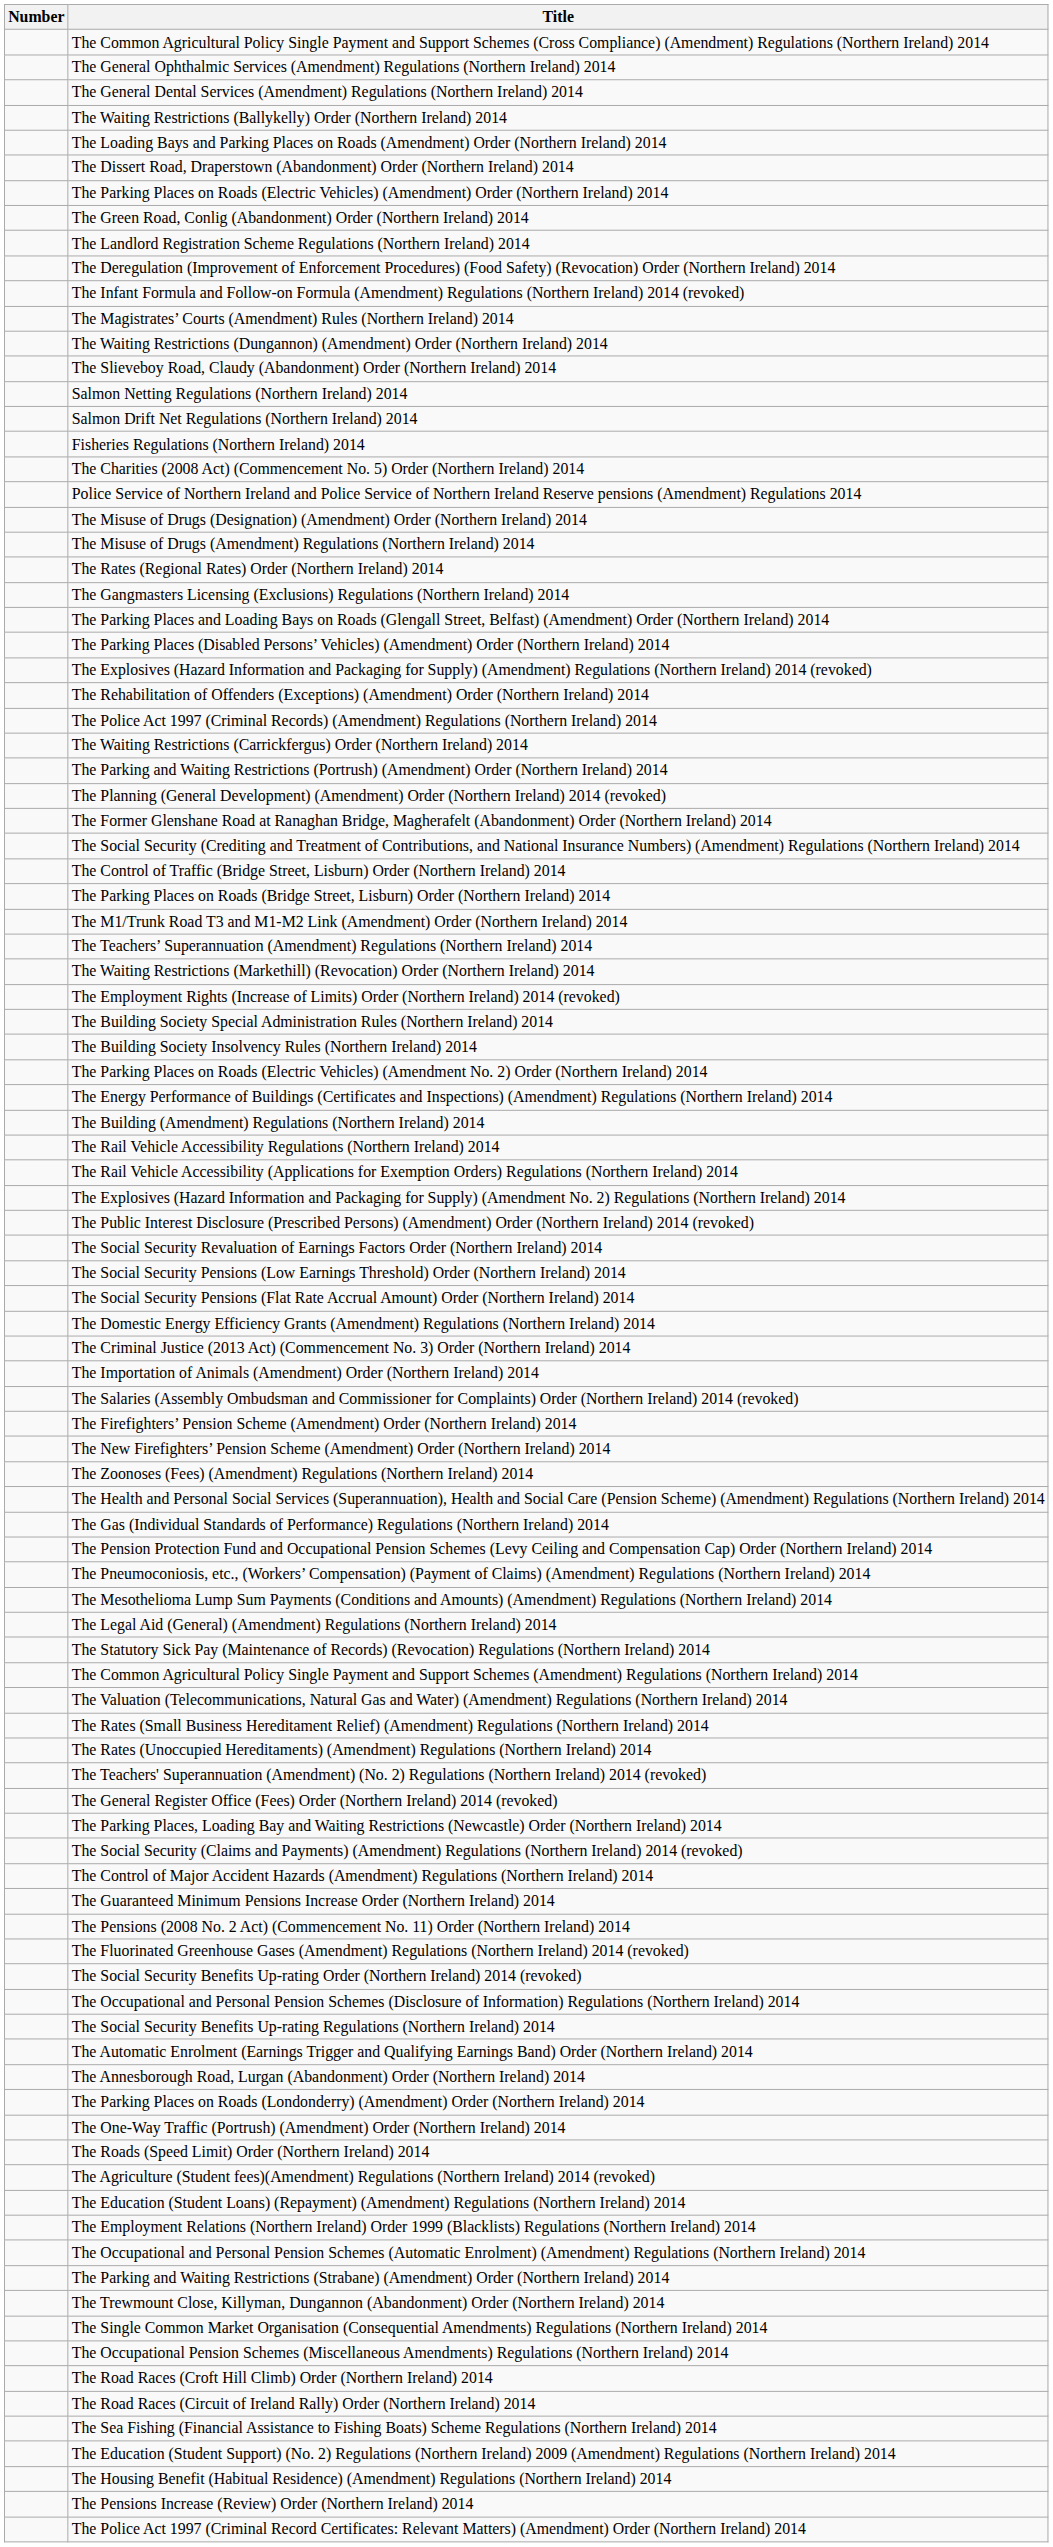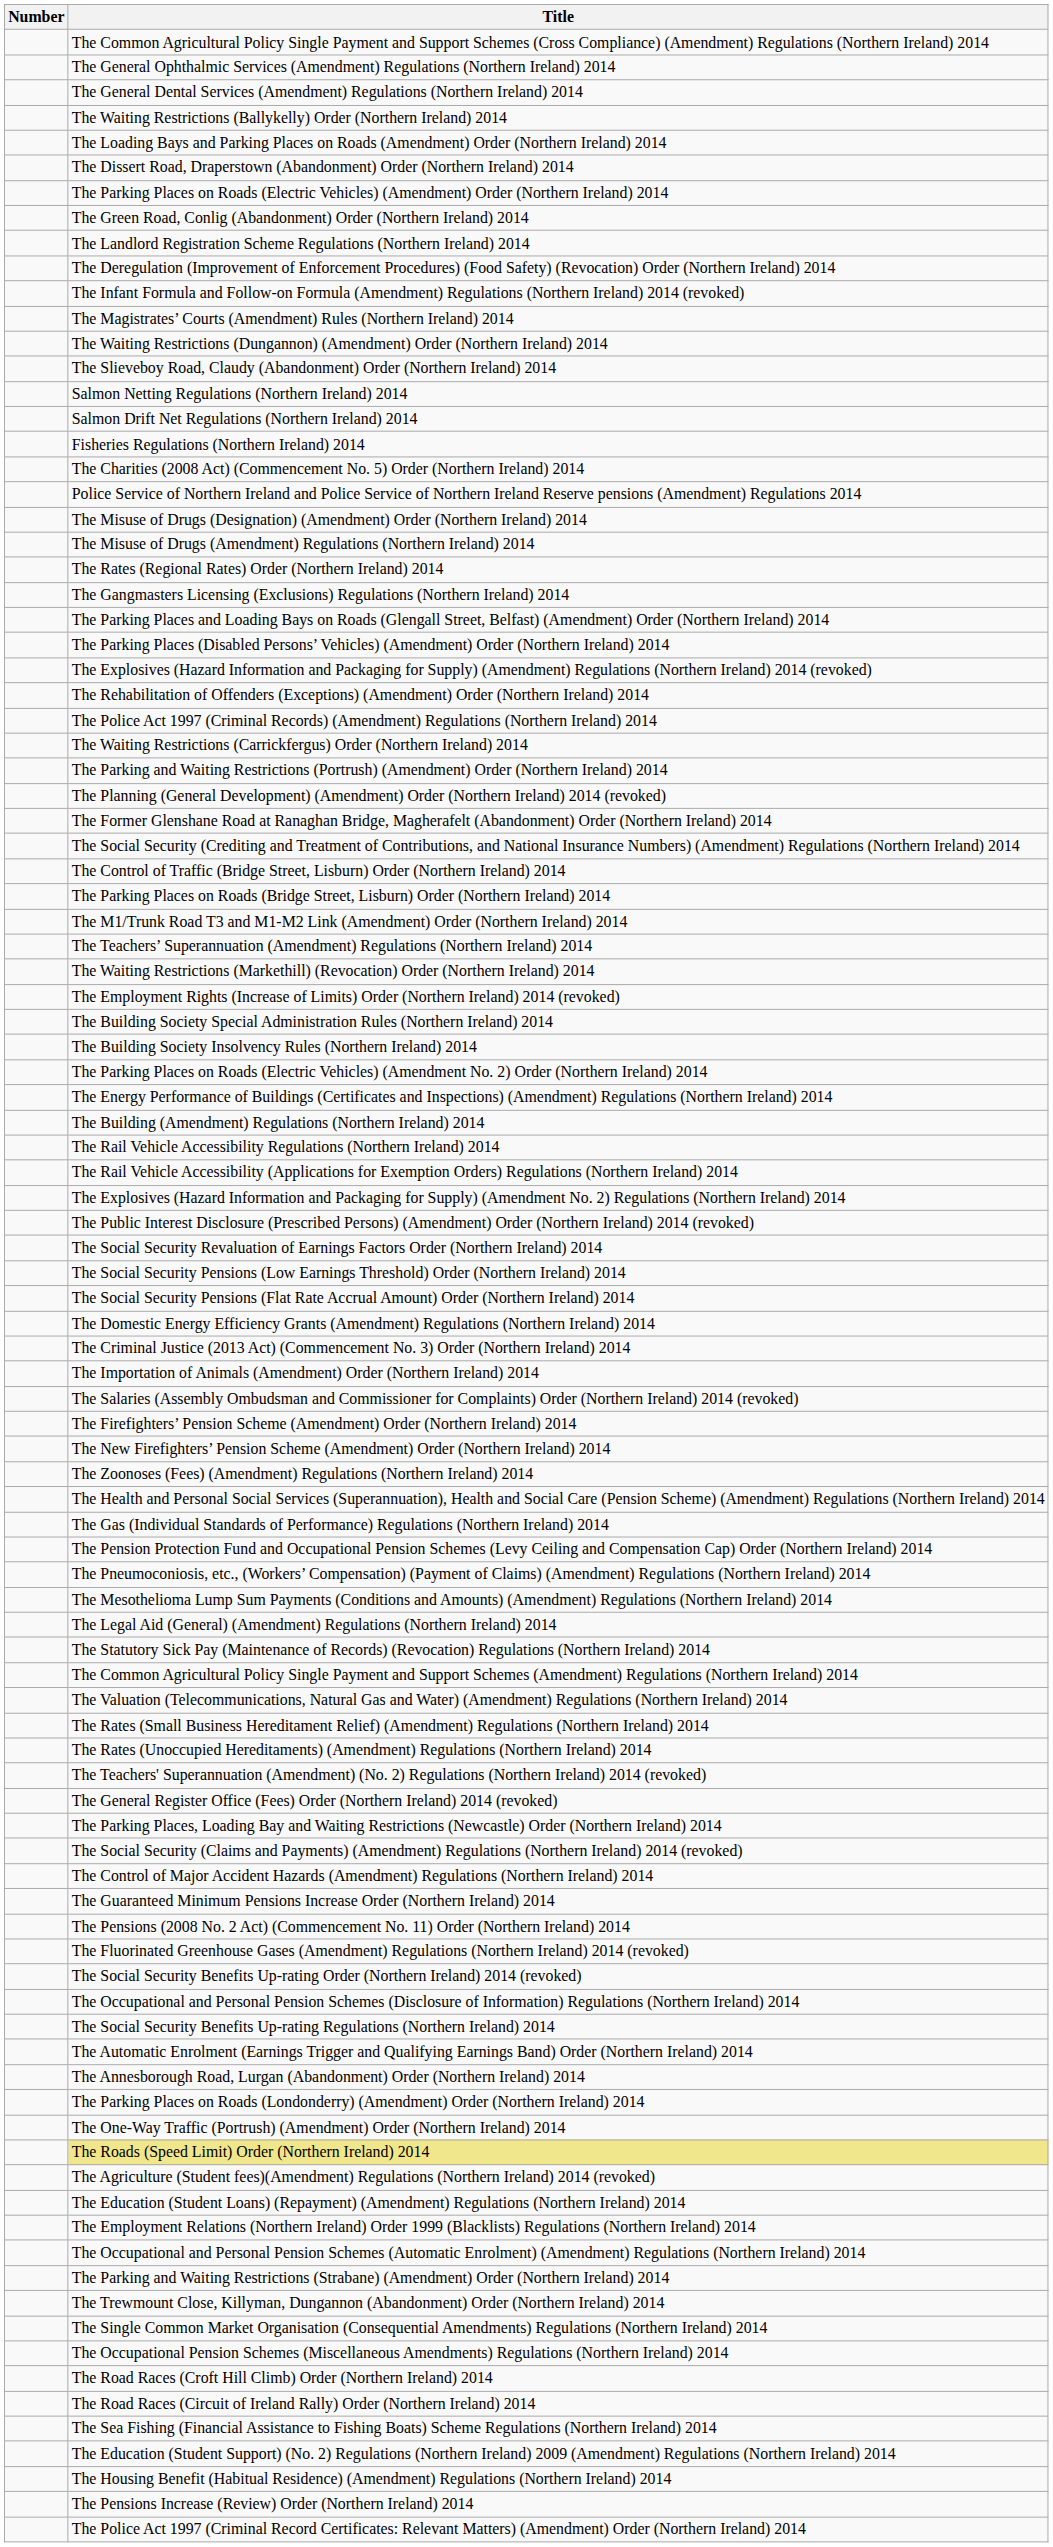(251, 2152) no background -> (251, 2152) khaki background
